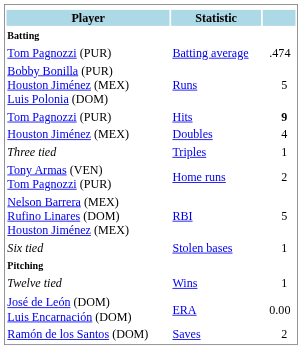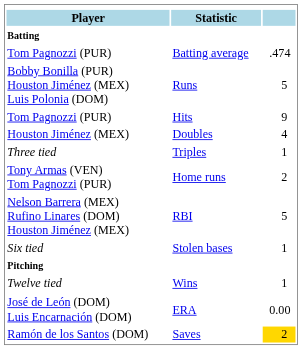(275, 117) bold -> (275, 117) normal
(275, 334) no background -> (275, 334) gold background
